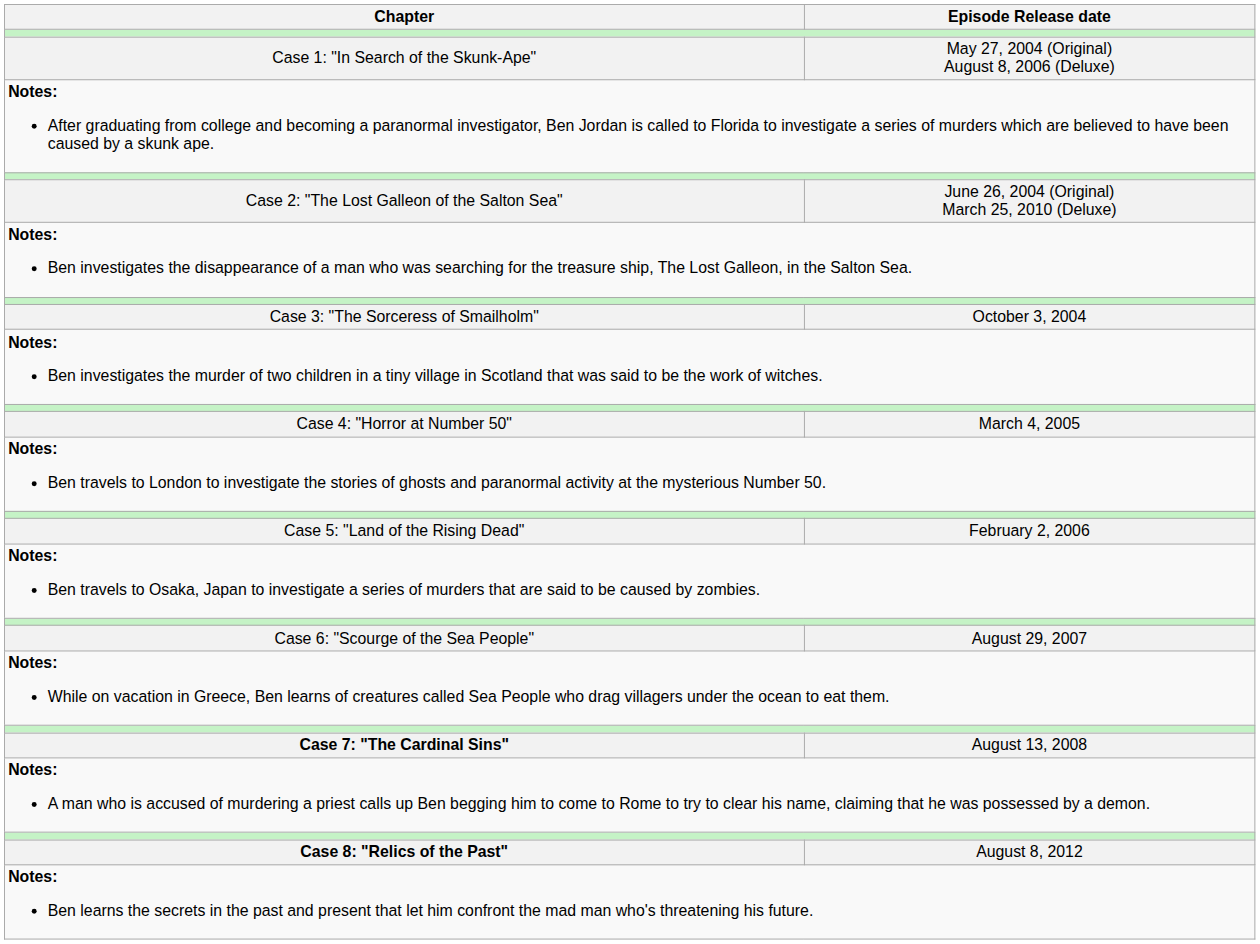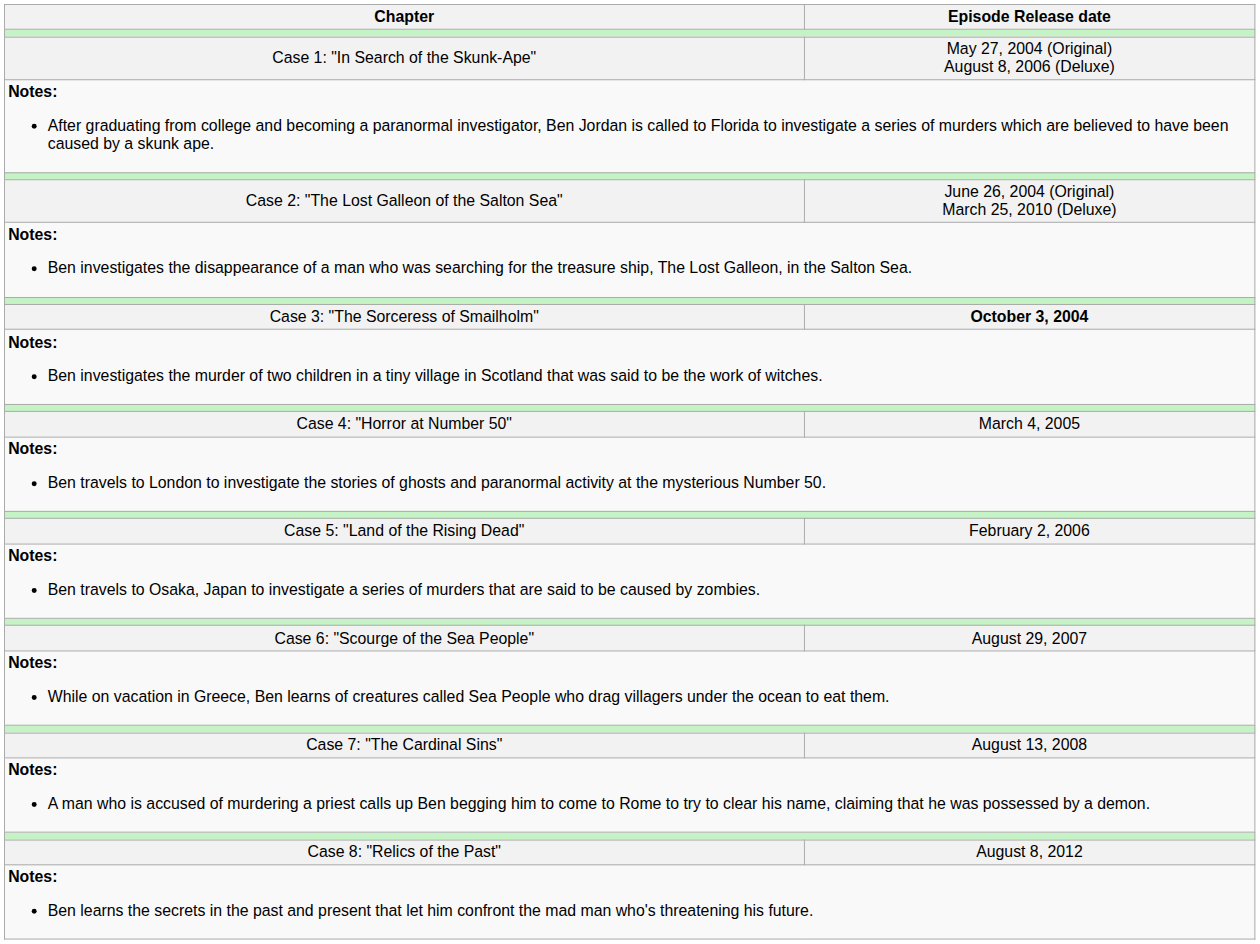(1029, 317) normal -> (1029, 317) bold
(404, 745) bold -> (404, 745) normal
(404, 852) bold -> (404, 852) normal
